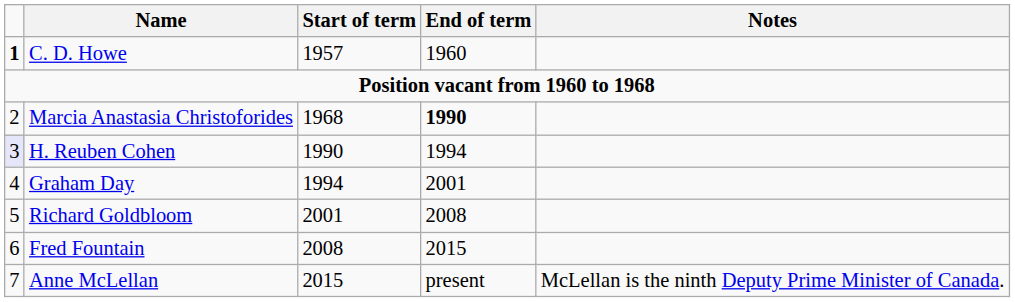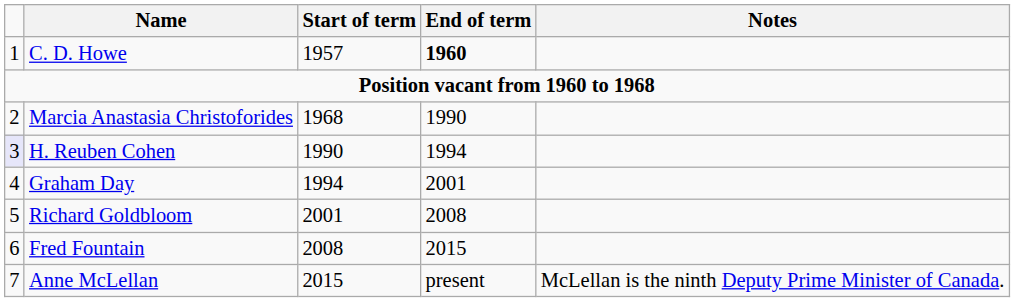(14, 53) bold -> (14, 53) normal
(446, 53) normal -> (446, 53) bold
(446, 118) bold -> (446, 118) normal
